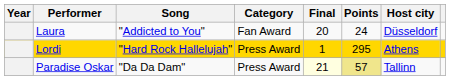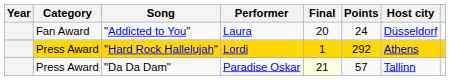columns swapped: (269, 13) <-> (75, 13)
(361, 49) 295 -> (361, 49) 292
(361, 67) khaki background -> (361, 67) no background
